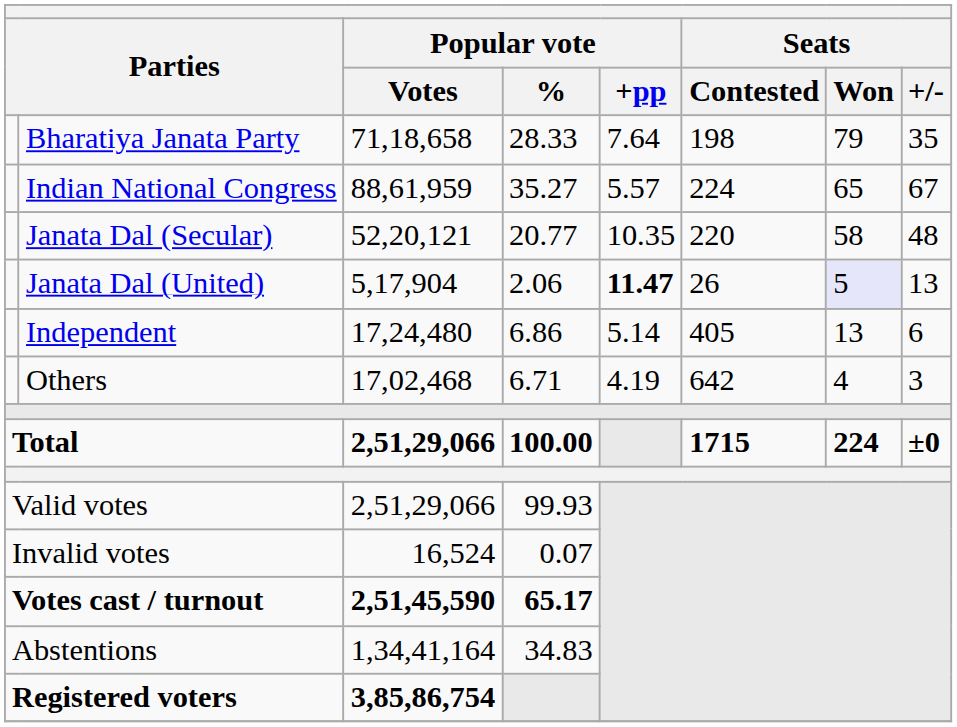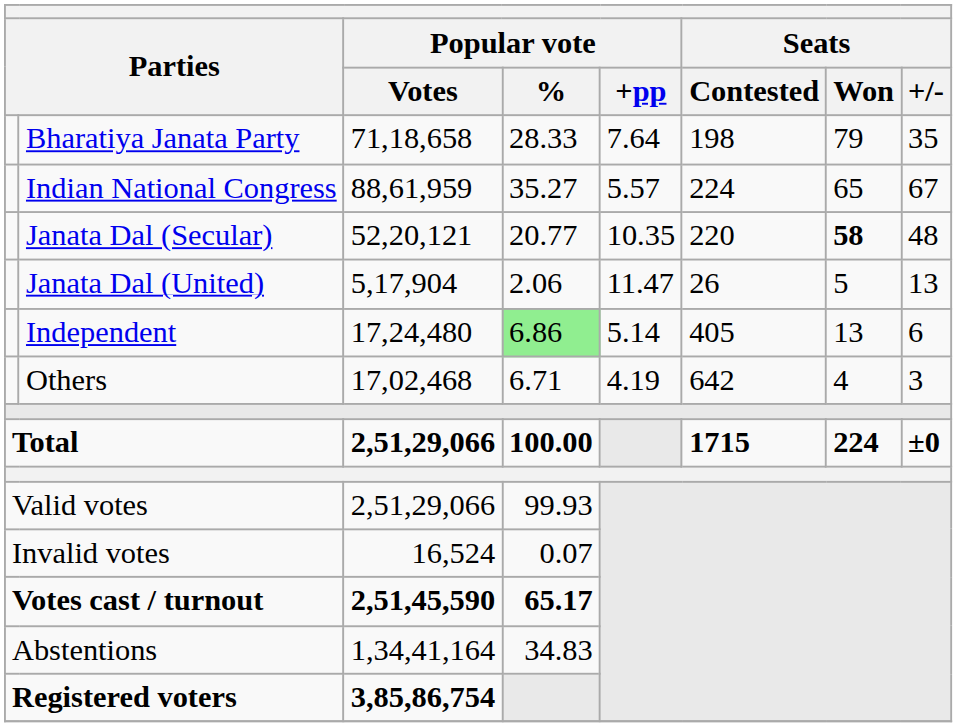(848, 235) normal -> (848, 235) bold
(640, 283) bold -> (640, 283) normal
(841, 283) lavender background -> (841, 283) no background
(536, 331) no background -> (536, 331) lightgreen background
